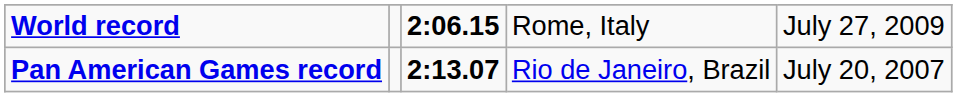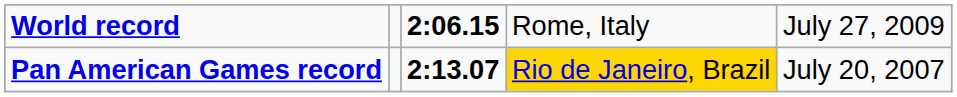(641, 69) no background -> (641, 69) gold background
